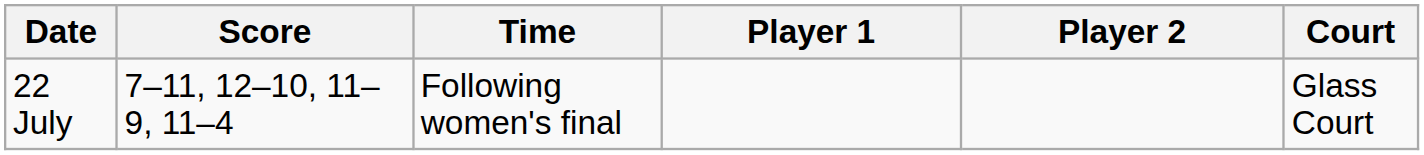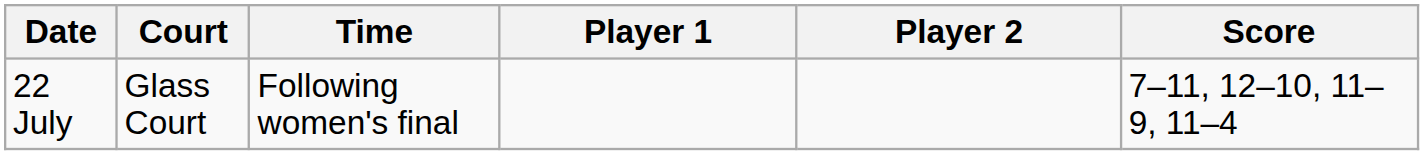columns swapped: (1351, 32) <-> (265, 32)
